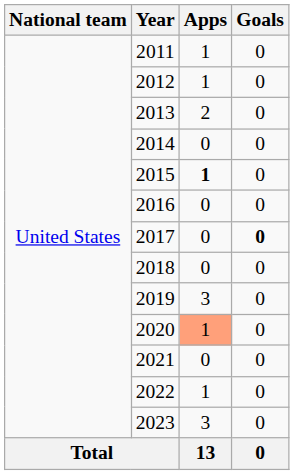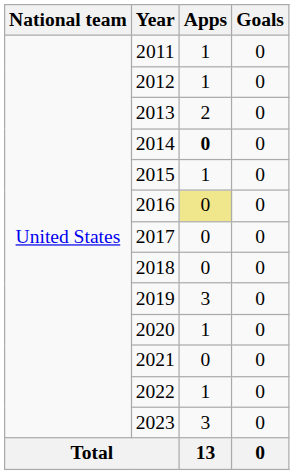(205, 143) normal -> (205, 143) bold
(205, 174) bold -> (205, 174) normal
(205, 205) no background -> (205, 205) khaki background
(260, 236) bold -> (260, 236) normal
(205, 329) lightsalmon background -> (205, 329) no background
